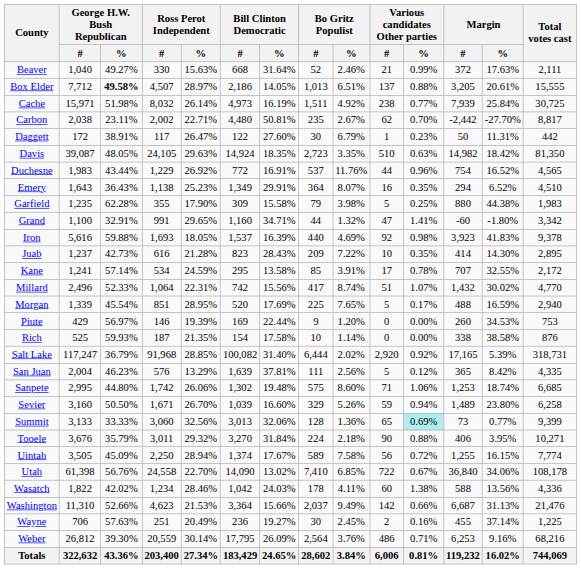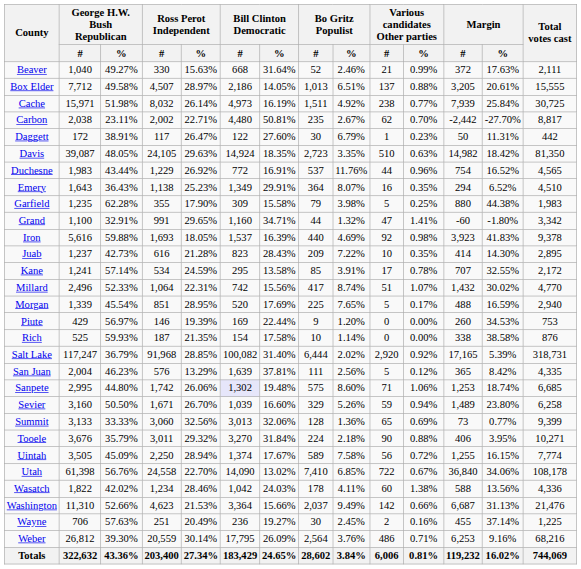(121, 86) bold -> (121, 86) normal
(240, 388) no background -> (240, 388) lavender background
(424, 421) paleturquoise background -> (424, 421) no background
